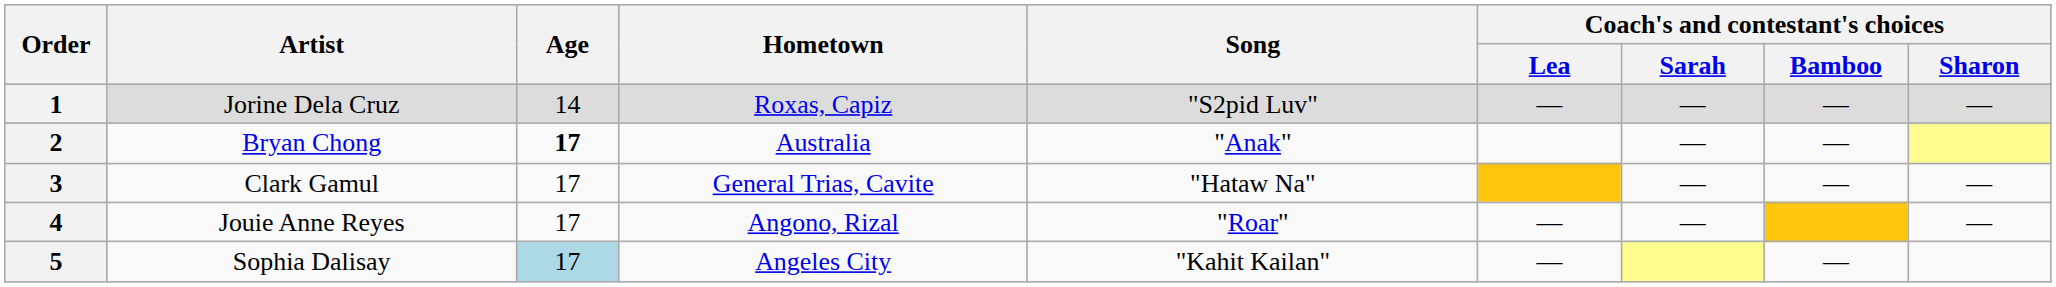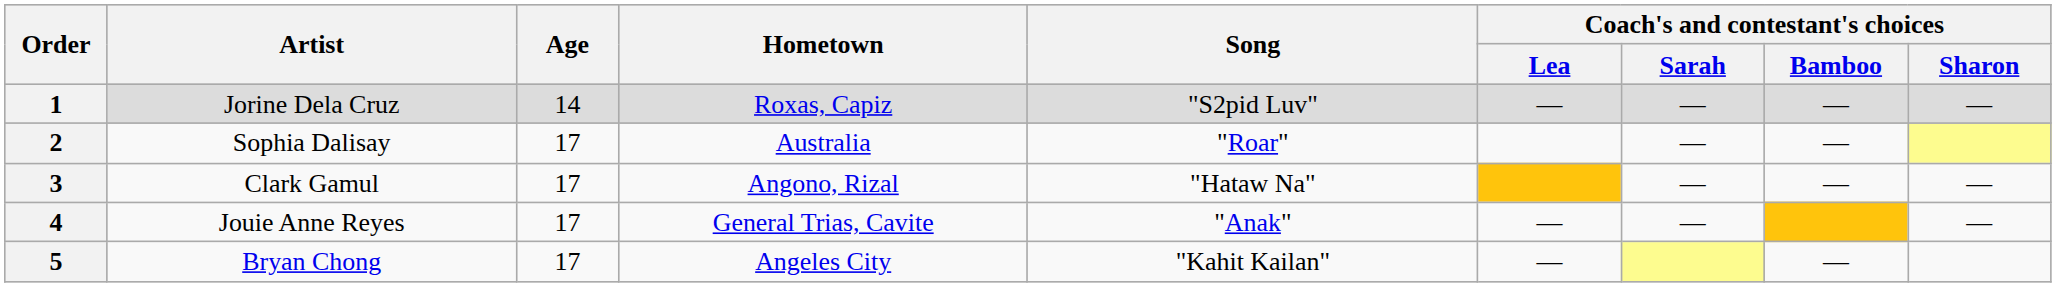(312, 143) Bryan Chong -> (312, 143) Sophia Dalisay
(567, 143) bold -> (567, 143) normal
(1253, 143) "Anak" -> (1253, 143) "Roar"
(823, 183) General Trias, Cavite -> (823, 183) Angono, Rizal
(823, 222) Angono, Rizal -> (823, 222) General Trias, Cavite
(1253, 222) "Roar" -> (1253, 222) "Anak"
(312, 261) Sophia Dalisay -> (312, 261) Bryan Chong
(567, 261) lightblue background -> (567, 261) no background
